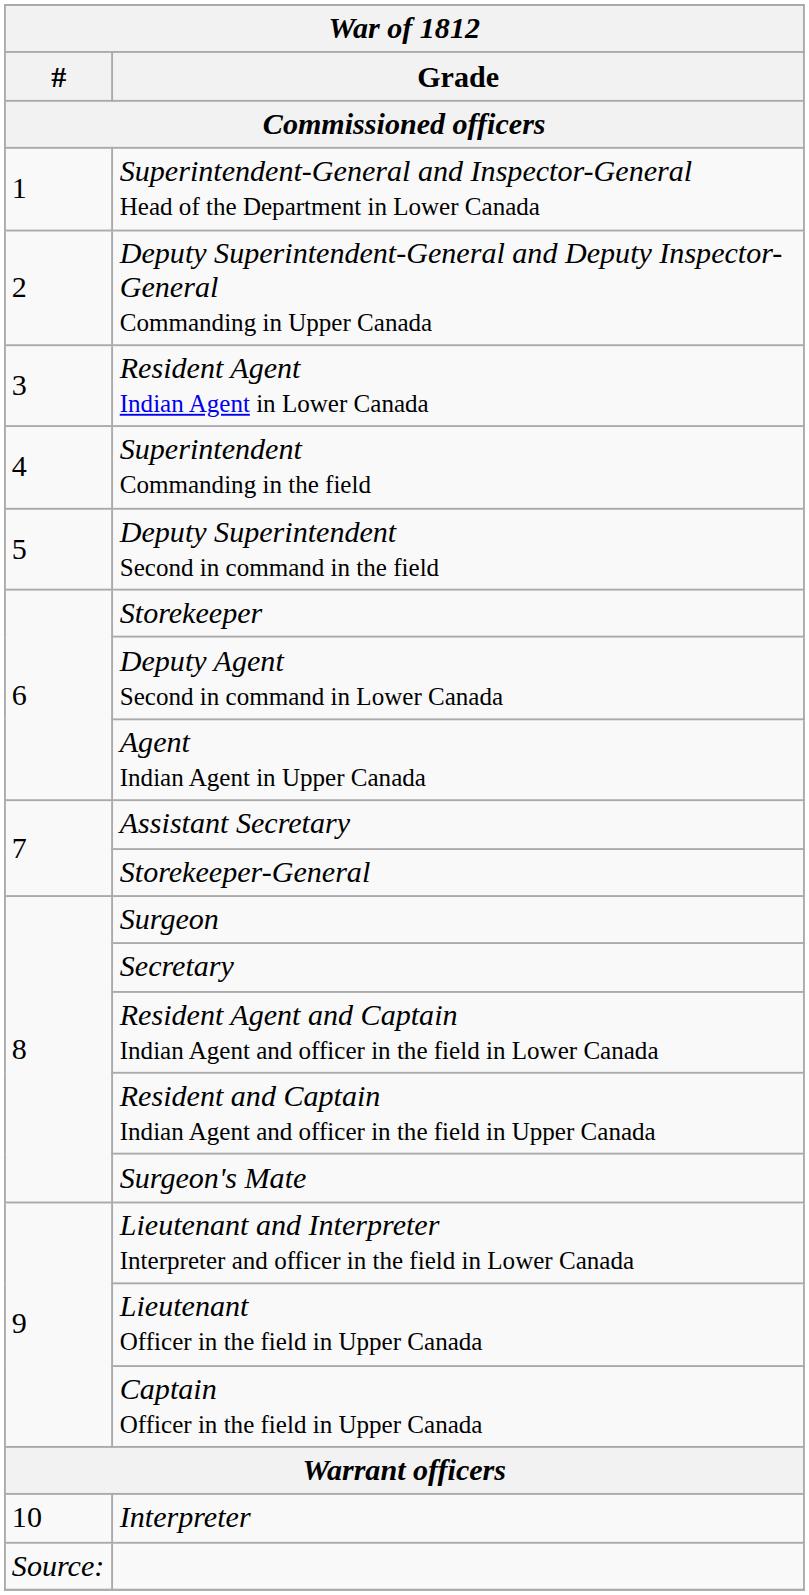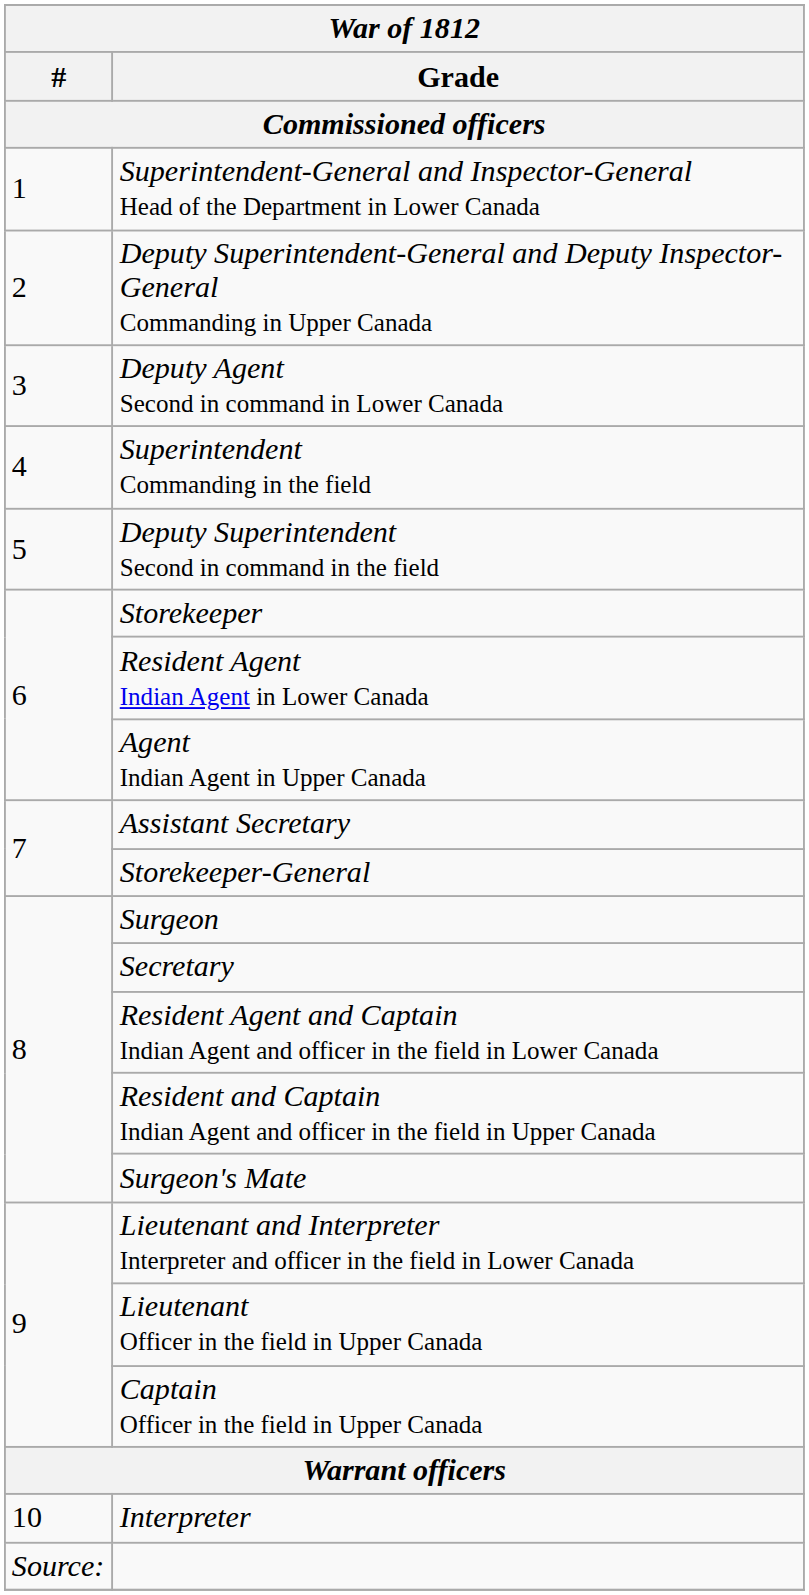(274, 385) Resident Agent Indian Agent in Lower Canada -> (311, 385) Deputy Agent Second in command in Lower Canada
(311, 677) Deputy Agent Second in command in Lower Canada -> (274, 677) Resident Agent Indian Agent in Lower Canada
